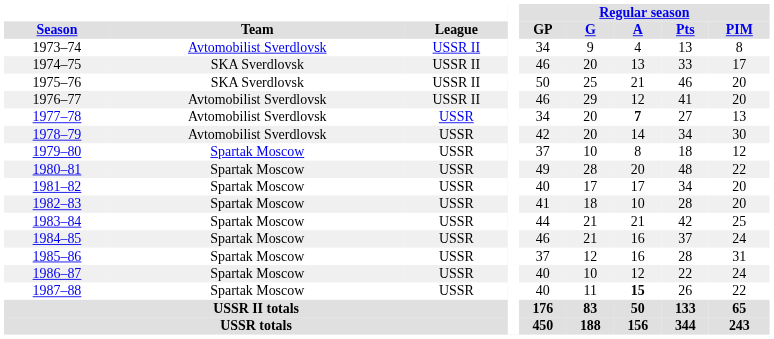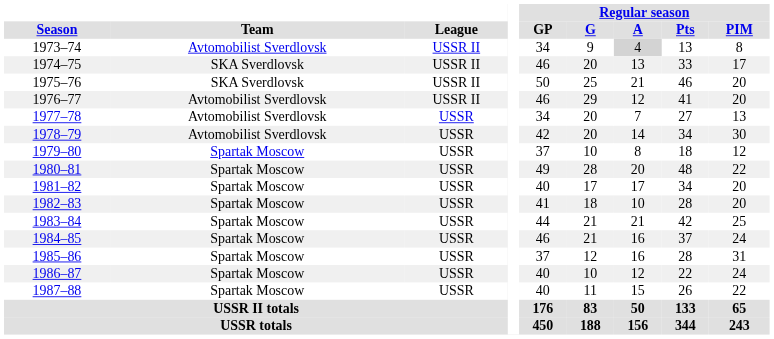(638, 47) no background -> (638, 47) lightgrey background
(638, 117) bold -> (638, 117) normal
(638, 291) bold -> (638, 291) normal
